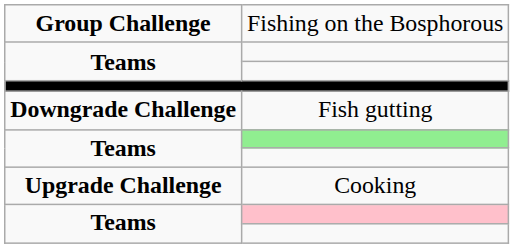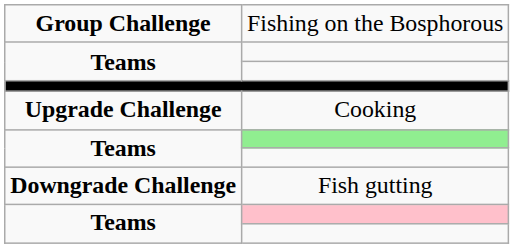(123, 110) Downgrade Challenge -> (123, 110) Upgrade Challenge
(375, 110) Fish gutting -> (375, 110) Cooking
(123, 185) Upgrade Challenge -> (123, 185) Downgrade Challenge
(375, 185) Cooking -> (375, 185) Fish gutting
